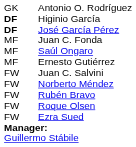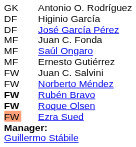(11, 18) bold -> (11, 18) normal
(11, 29) bold -> (11, 29) normal
(12, 94) normal -> (12, 94) bold
(12, 105) normal -> (12, 105) bold
(12, 116) no background -> (12, 116) lightsalmon background
